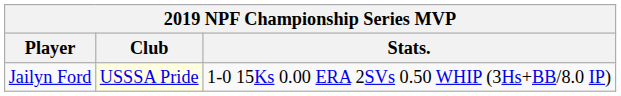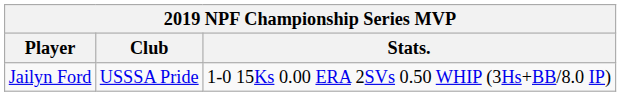(149, 76) lightyellow background -> (149, 76) no background
